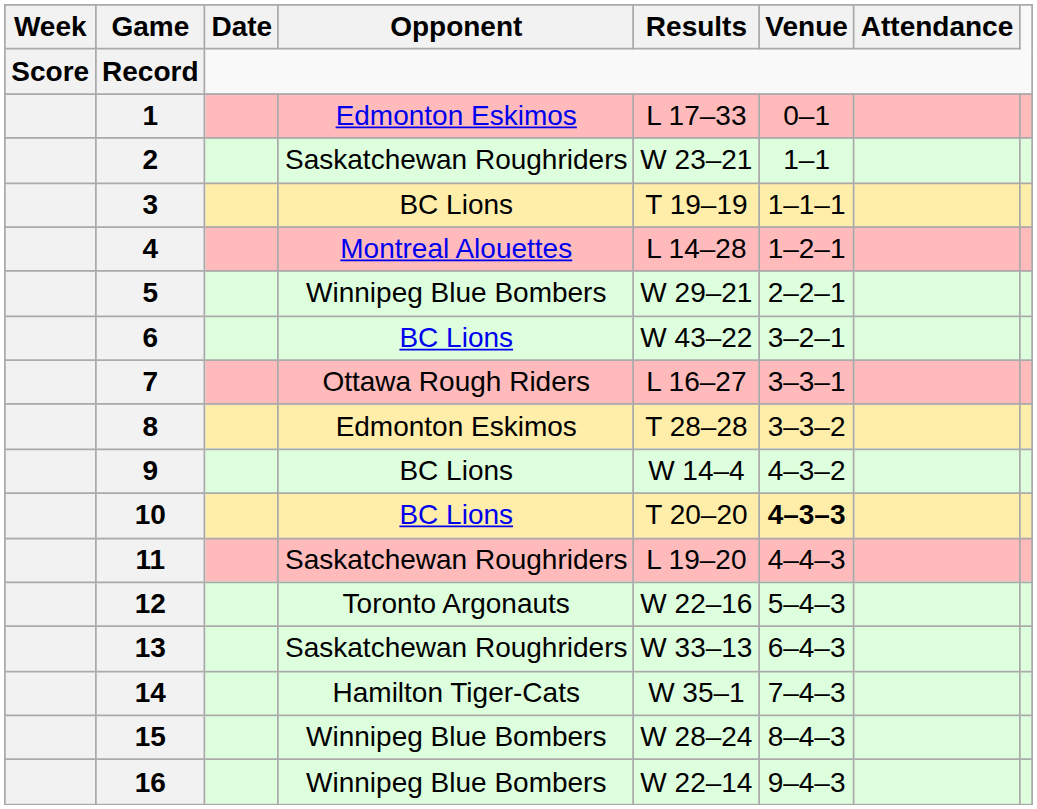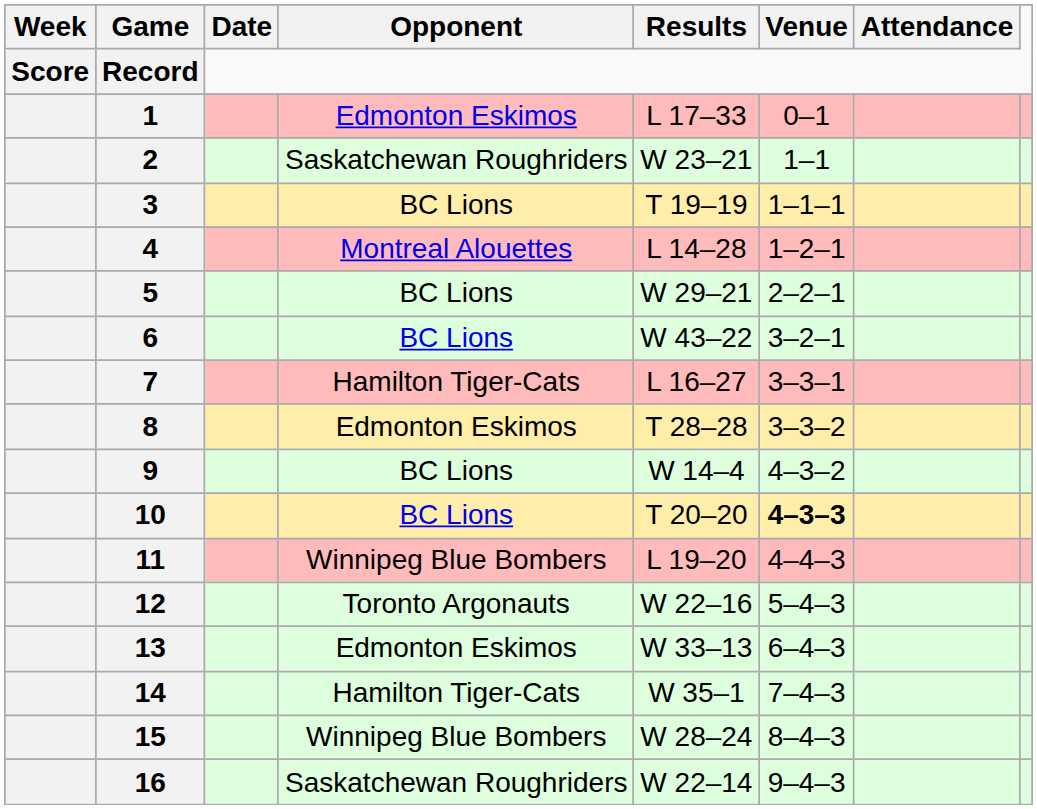(456, 293) Winnipeg Blue Bombers -> (456, 293) BC Lions
(456, 381) Ottawa Rough Riders -> (456, 381) Hamilton Tiger-Cats
(456, 559) Saskatchewan Roughriders -> (456, 559) Winnipeg Blue Bombers
(456, 648) Saskatchewan Roughriders -> (456, 648) Edmonton Eskimos
(456, 781) Winnipeg Blue Bombers -> (456, 781) Saskatchewan Roughriders
